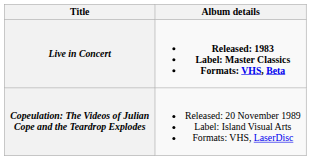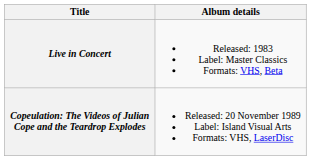(231, 59) bold -> (231, 59) normal
